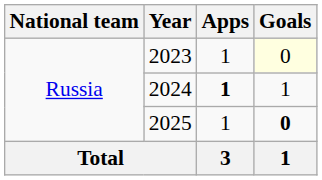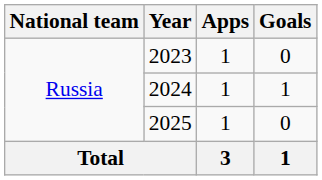(285, 55) lightyellow background -> (285, 55) no background
(225, 89) bold -> (225, 89) normal
(285, 123) bold -> (285, 123) normal
